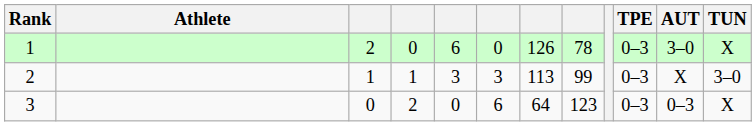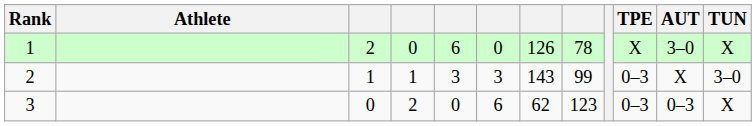(635, 47) 0–3 -> (635, 47) X
(541, 76) 113 -> (541, 76) 143
(541, 105) 64 -> (541, 105) 62
